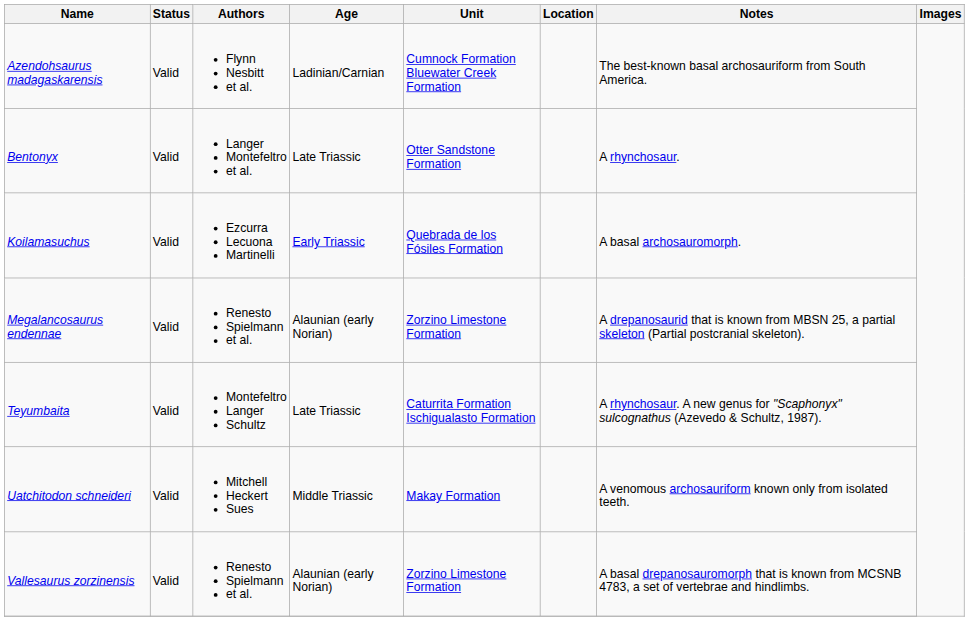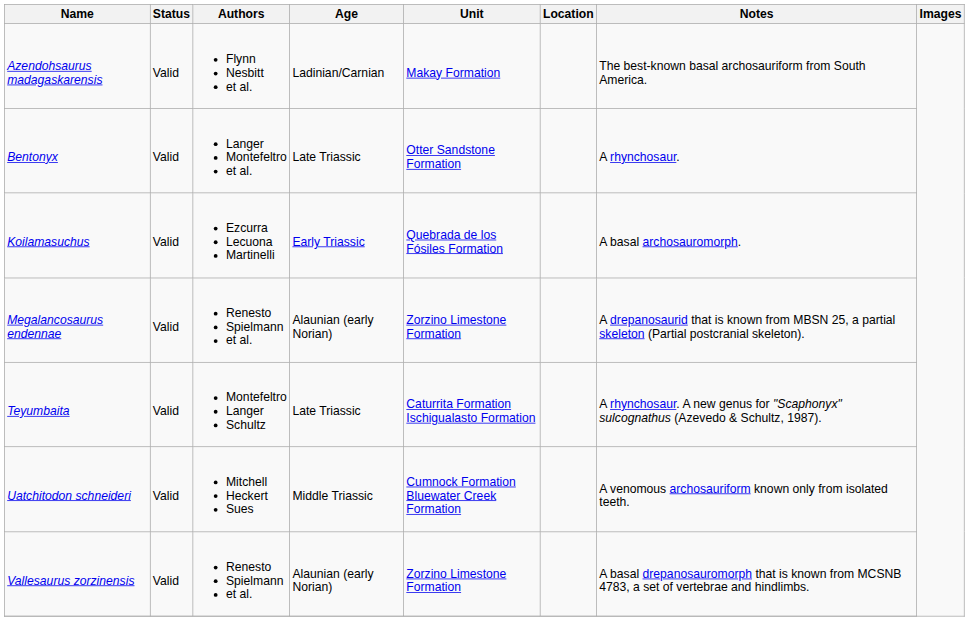(461, 72) Cumnock Formation Bluewater Creek Formation -> (453, 72) Makay Formation
(453, 496) Makay Formation -> (461, 496) Cumnock Formation Bluewater Creek Formation
